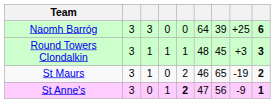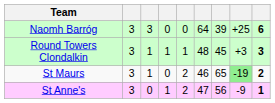(241, 73) no background -> (241, 73) lightgreen background
(185, 90) bold -> (185, 90) normal
